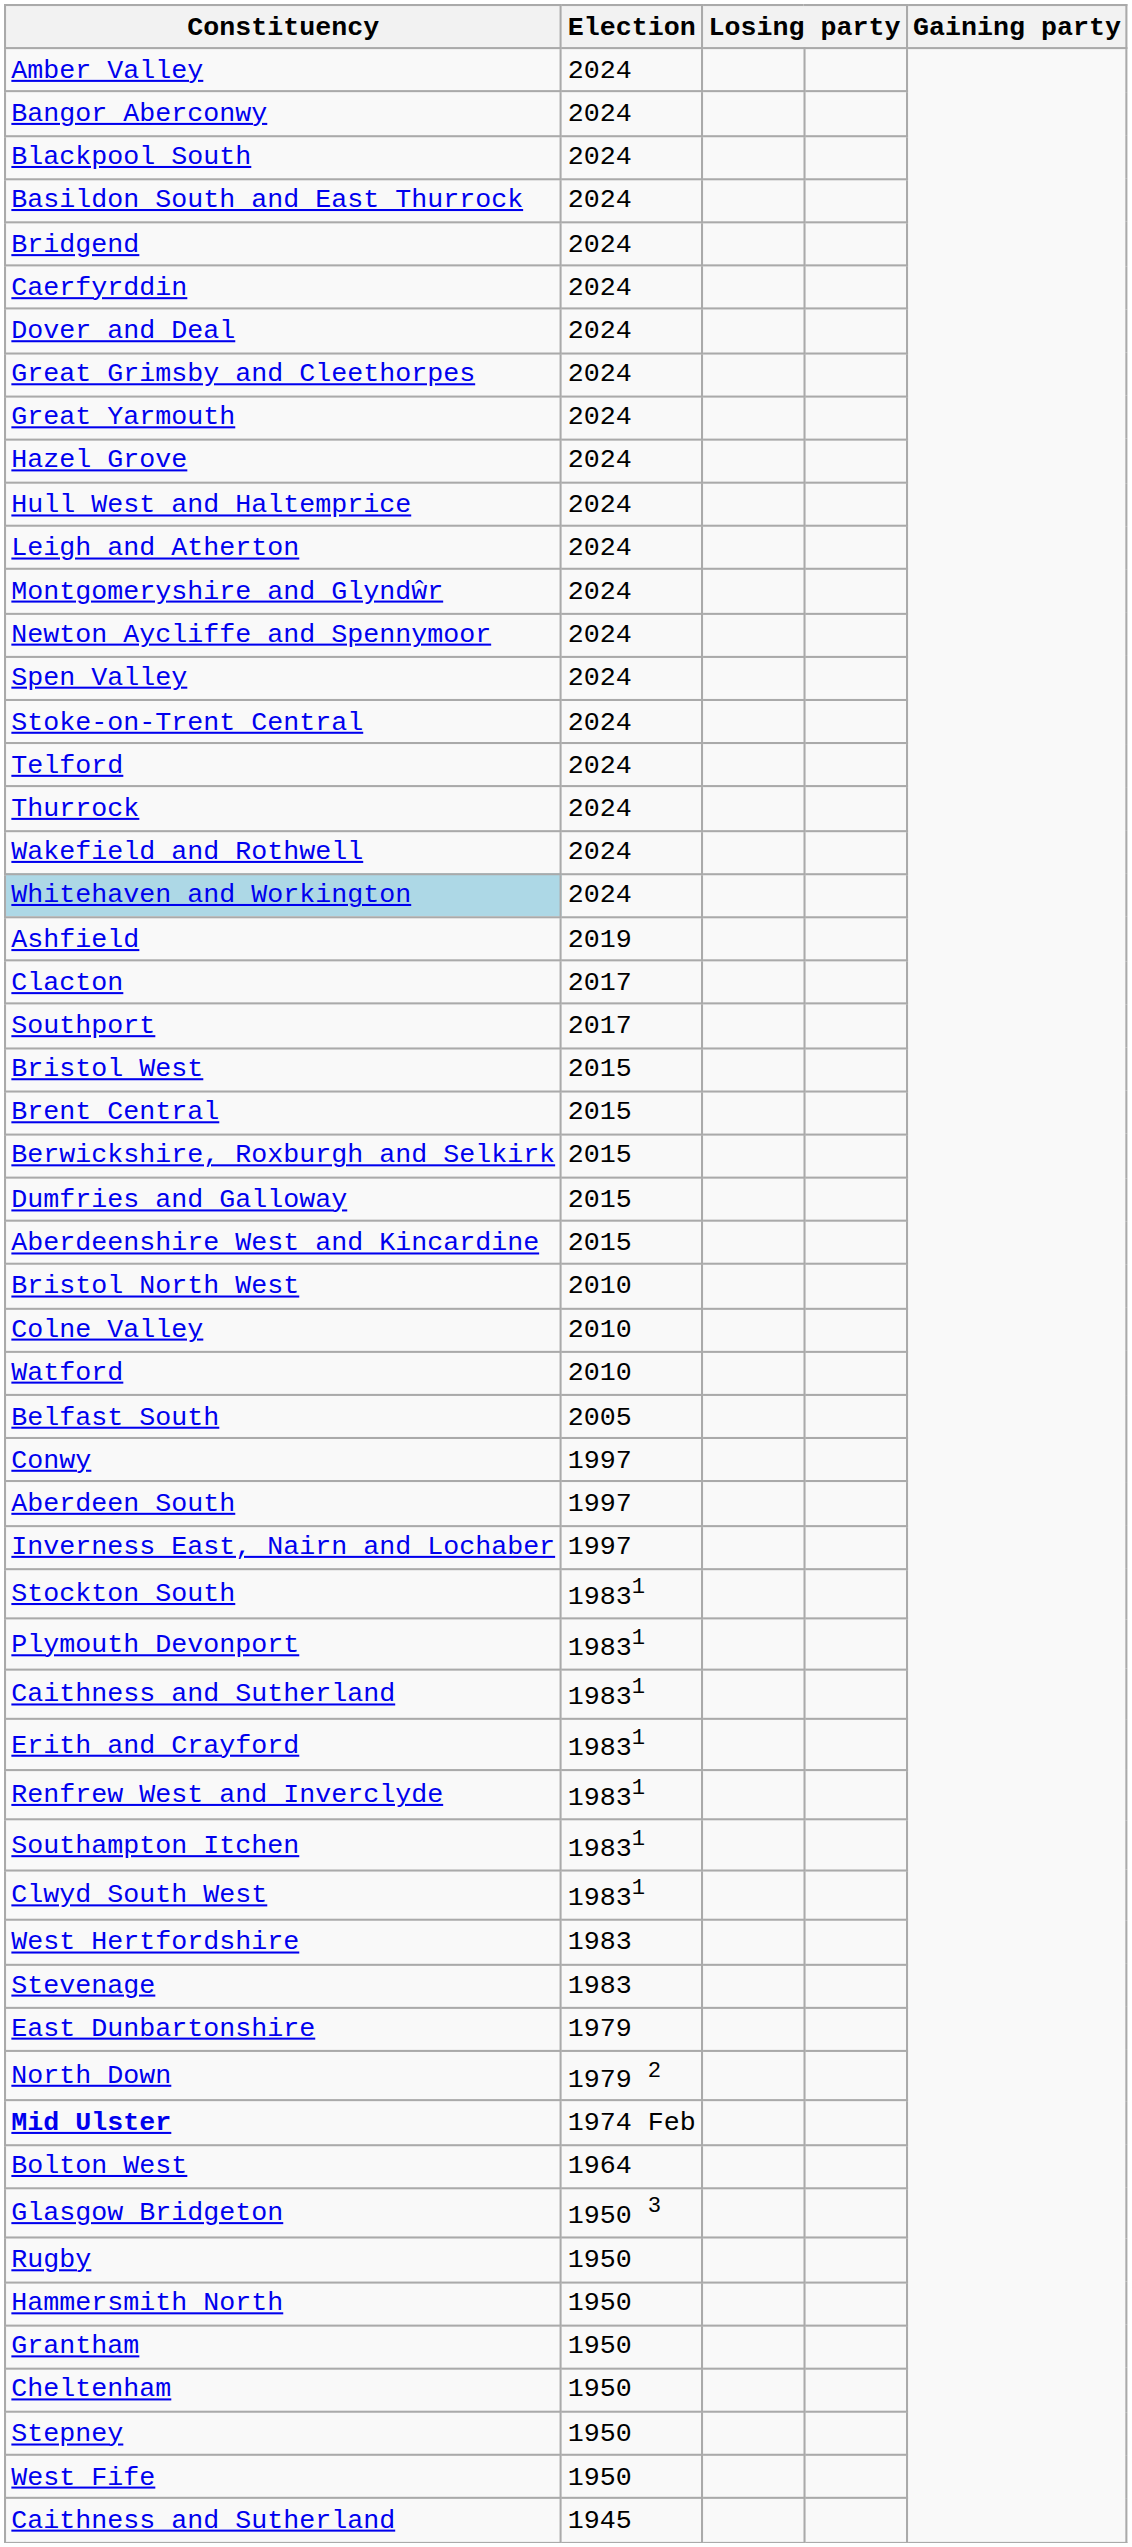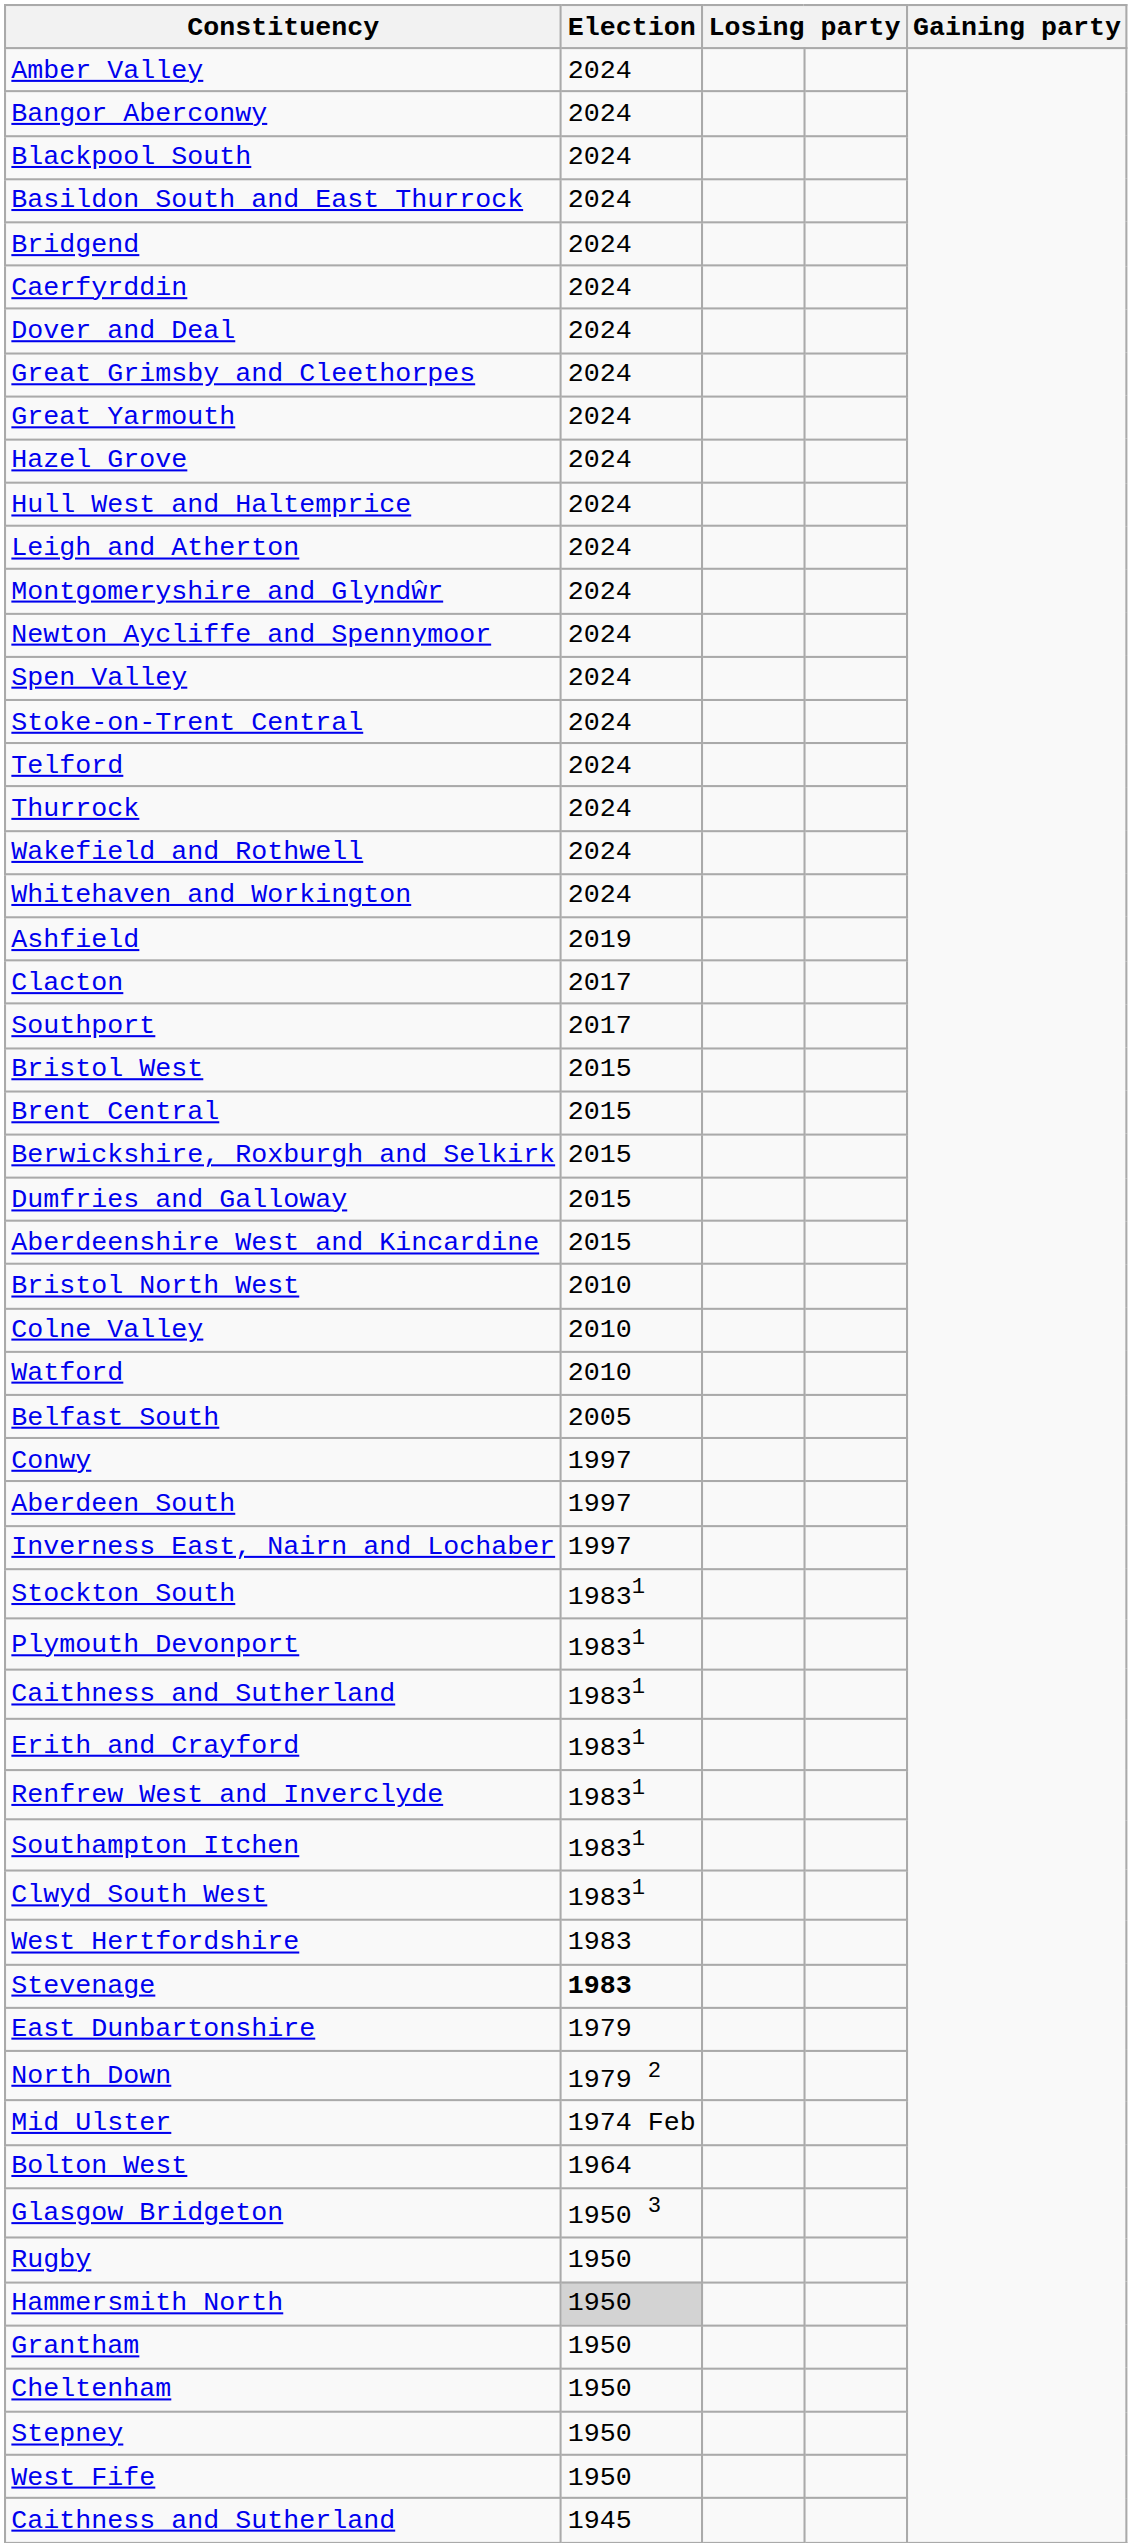(211, 895) lightblue background -> (211, 895) no background
(600, 1986) normal -> (600, 1986) bold
(91, 2123) bold -> (91, 2123) normal
(600, 2303) no background -> (600, 2303) lightgrey background
